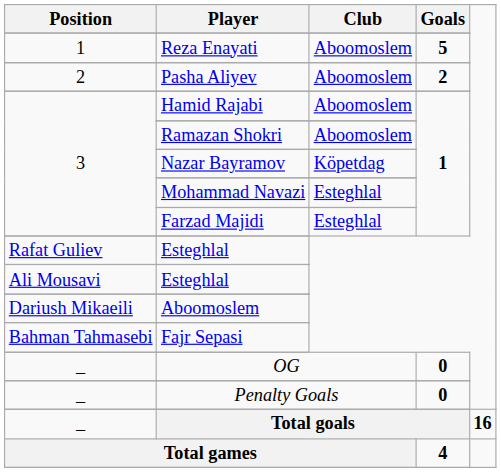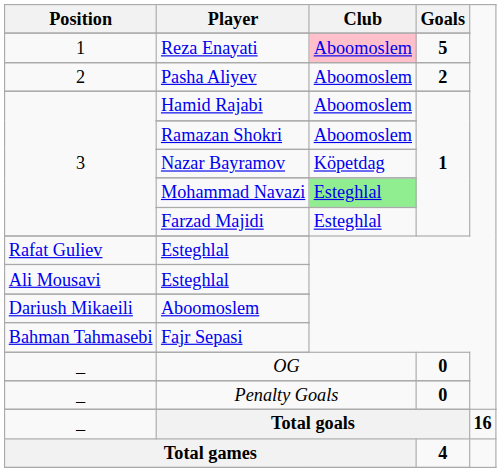(363, 47) no background -> (363, 47) pink background
(348, 192) no background -> (348, 192) lightgreen background
